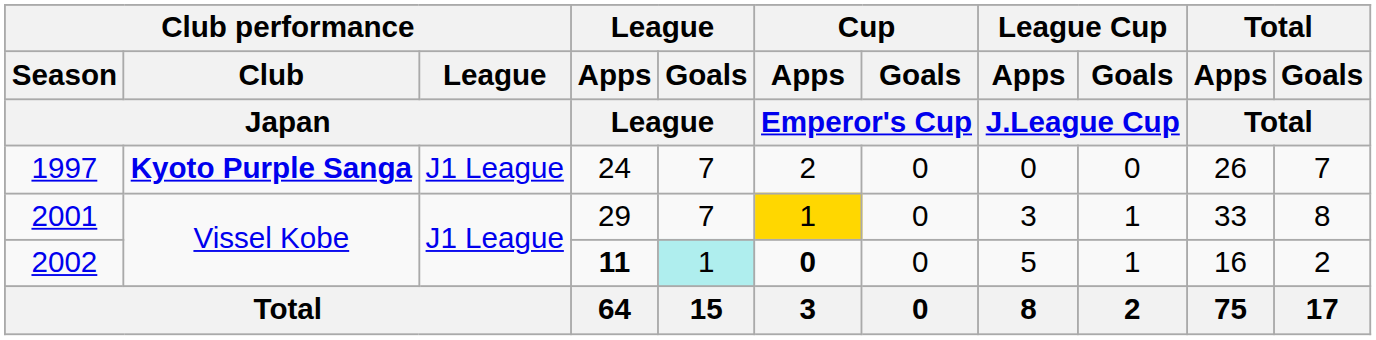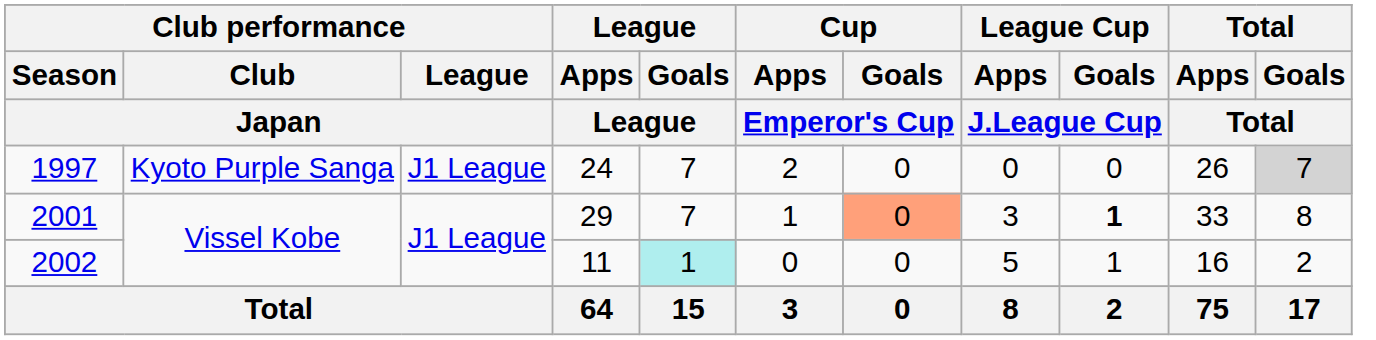(271, 168) bold -> (262, 168) normal
(1322, 168) no background -> (1304, 168) lightgrey background
(808, 215) gold background -> (790, 215) no background
(920, 215) no background -> (902, 215) lightsalmon background
(1132, 215) normal -> (1114, 215) bold
(614, 262) bold -> (597, 262) normal
(808, 262) bold -> (790, 262) normal
